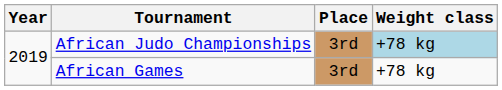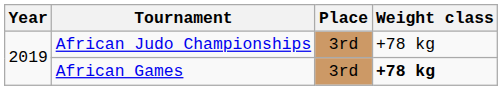(405, 45) lightblue background -> (405, 45) no background
(405, 71) normal -> (405, 71) bold
